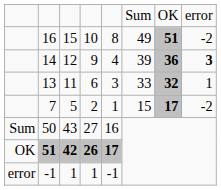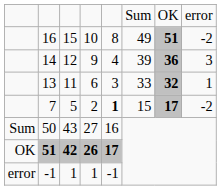(209, 60) bold -> (209, 60) normal
(115, 106) normal -> (115, 106) bold
